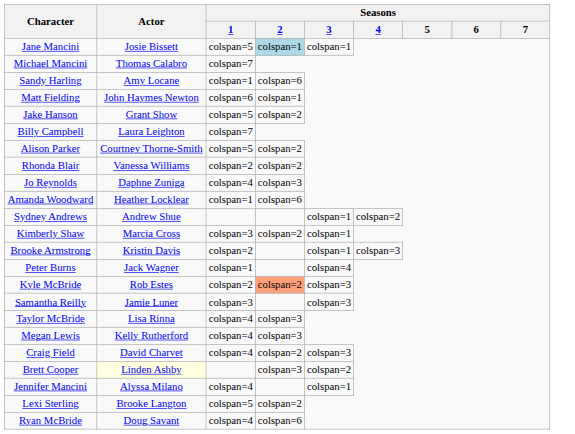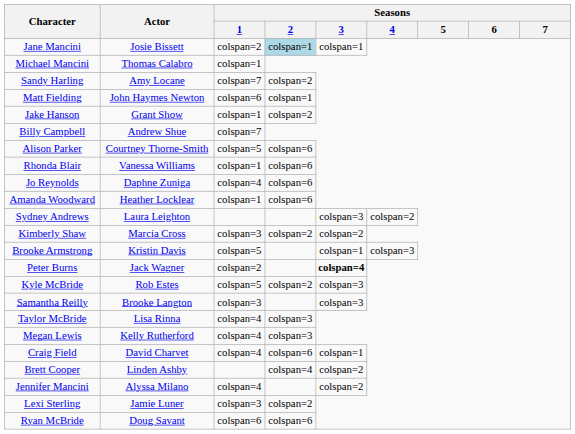(231, 47) colspan=5 -> (239, 47) colspan=2
(231, 64) colspan=7 -> (239, 64) colspan=1
(231, 81) colspan=1 -> (239, 81) colspan=7
(280, 81) colspan=6 -> (290, 81) colspan=2
(231, 115) colspan=5 -> (239, 115) colspan=1
(151, 132) Laura Leighton -> (157, 132) Andrew Shue
(280, 149) colspan=2 -> (290, 149) colspan=6
(231, 166) colspan=2 -> (239, 166) colspan=1
(280, 166) colspan=2 -> (290, 166) colspan=6
(280, 183) colspan=3 -> (290, 183) colspan=6
(151, 217) Andrew Shue -> (157, 217) Laura Leighton
(329, 217) colspan=1 -> (341, 217) colspan=3
(329, 234) colspan=1 -> (341, 234) colspan=2
(231, 251) colspan=2 -> (239, 251) colspan=5
(231, 268) colspan=1 -> (239, 268) colspan=2
(329, 268) normal -> (341, 268) bold
(231, 285) colspan=2 -> (239, 285) colspan=5
(280, 285) lightsalmon background -> (290, 285) no background
(151, 302) Jamie Luner -> (157, 302) Brooke Langton
(280, 353) colspan=2 -> (290, 353) colspan=6
(329, 353) colspan=3 -> (341, 353) colspan=1
(151, 370) lightyellow background -> (157, 370) no background
(280, 370) colspan=3 -> (290, 370) colspan=4
(329, 387) colspan=1 -> (341, 387) colspan=2
(151, 404) Brooke Langton -> (157, 404) Jamie Luner
(231, 404) colspan=5 -> (239, 404) colspan=3
(231, 421) colspan=4 -> (239, 421) colspan=6
